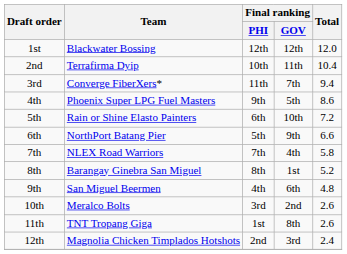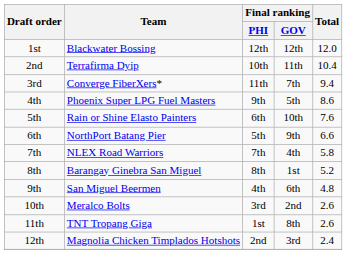(327, 118) 7.2 -> (327, 118) 7.6
